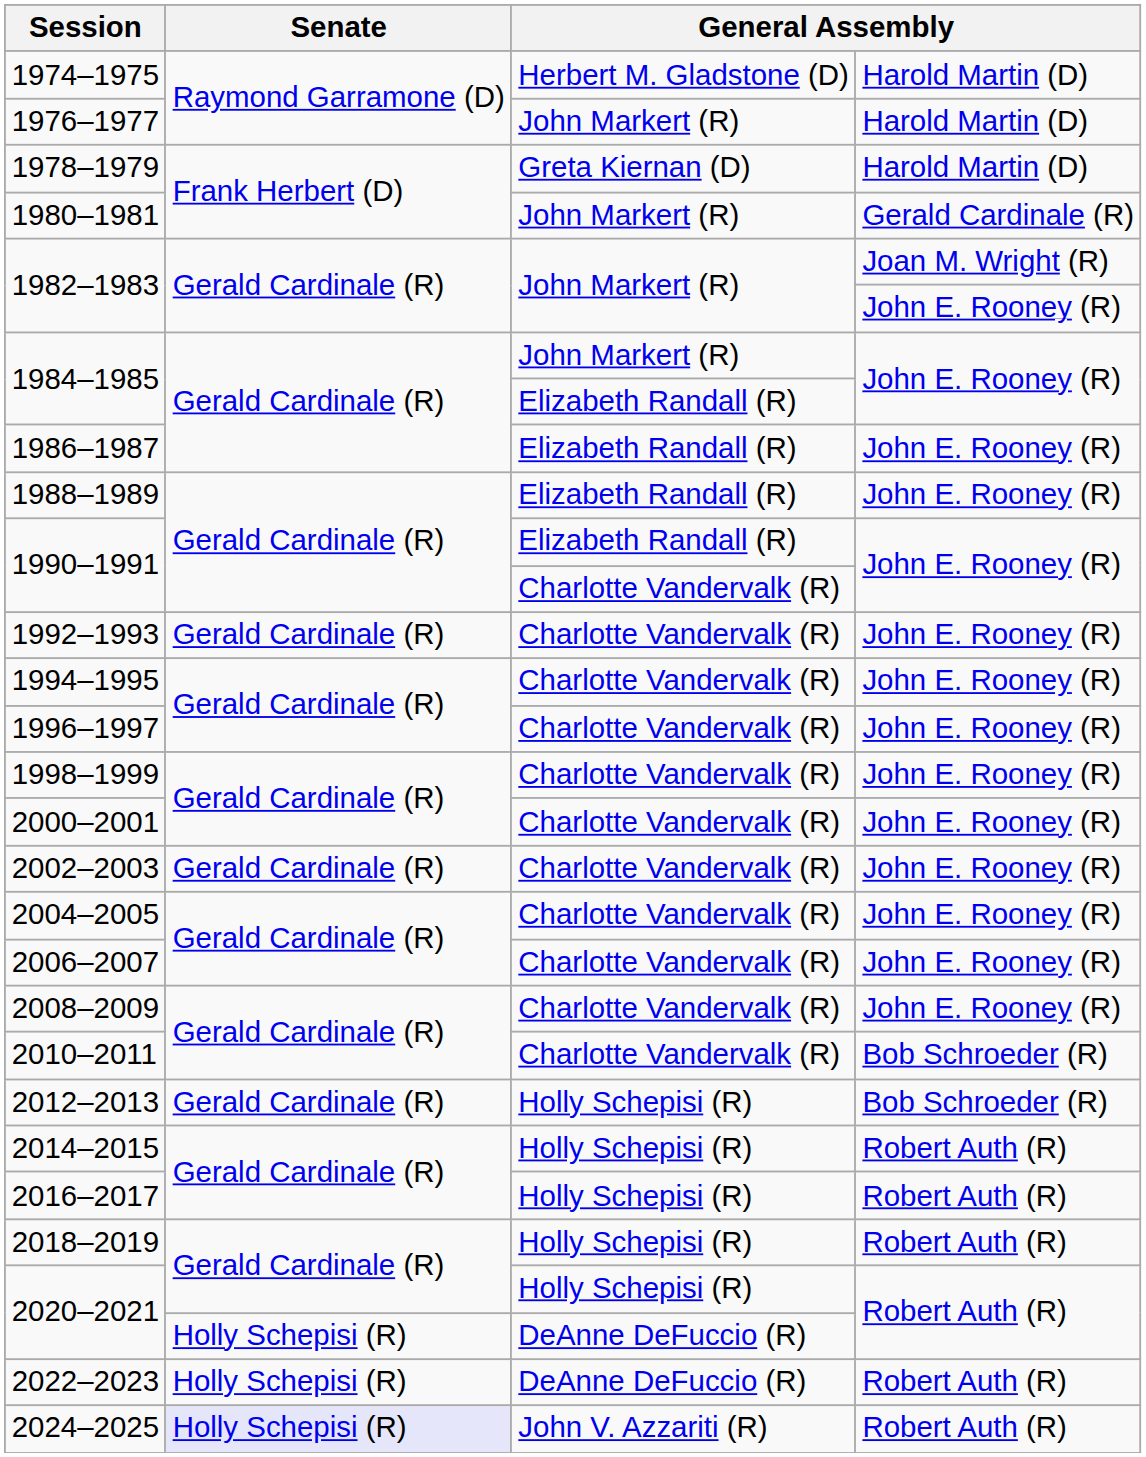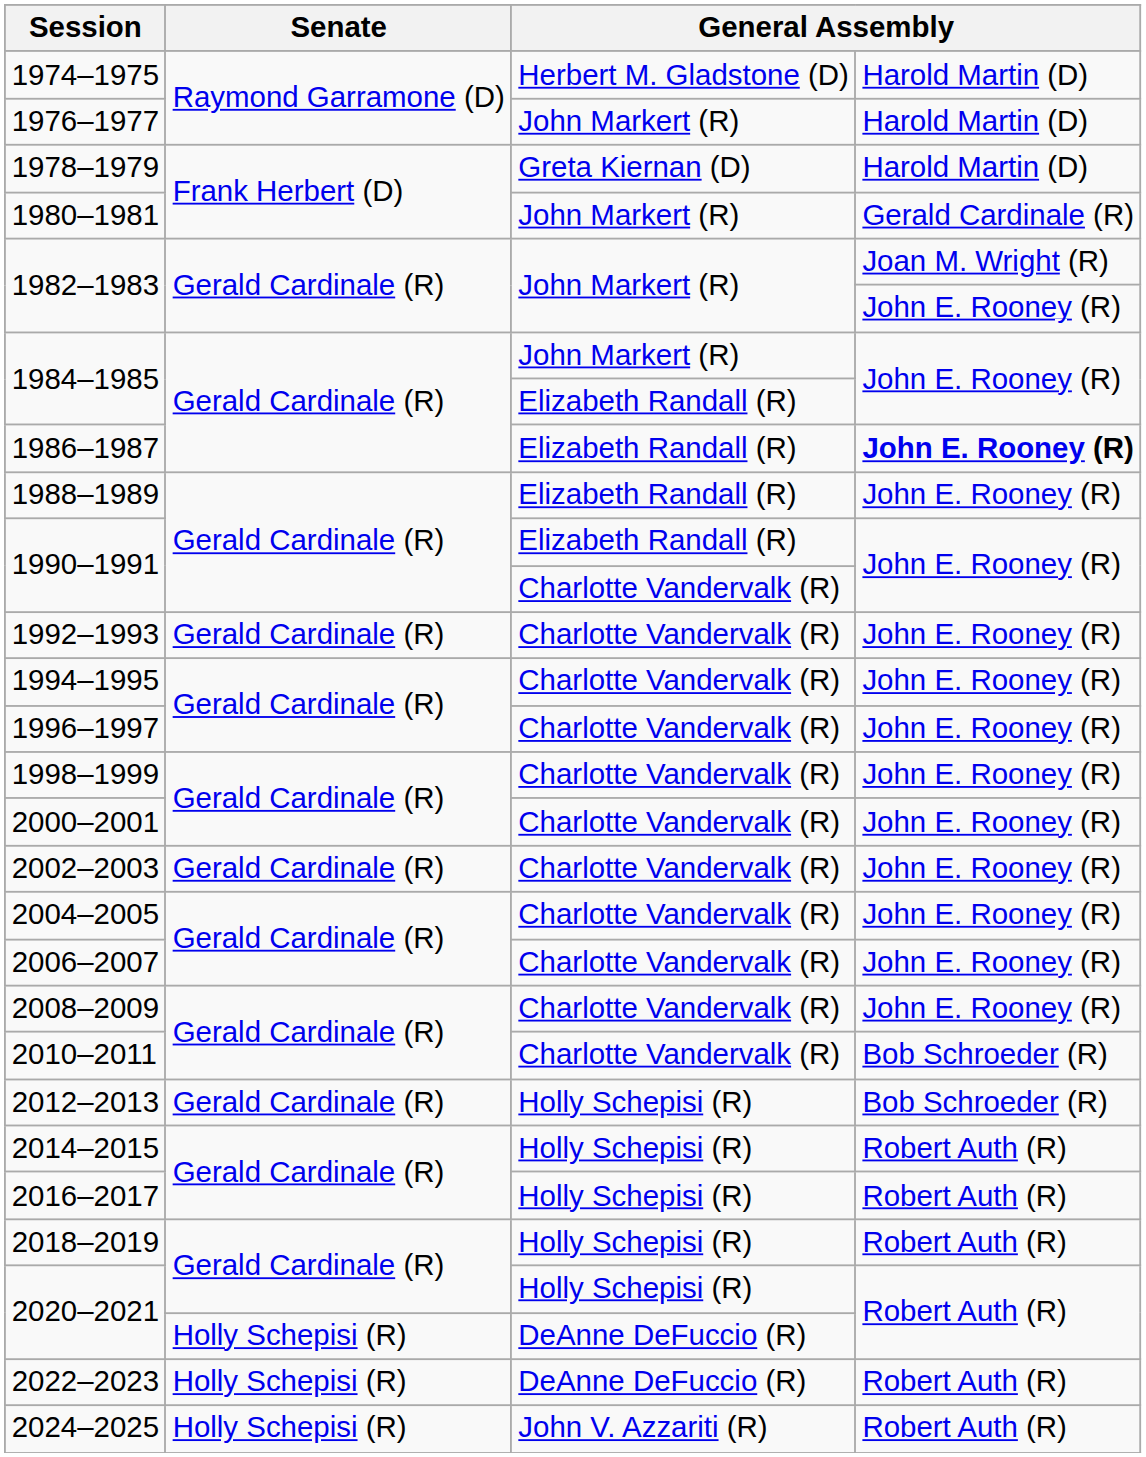(992, 448) normal -> (998, 448) bold
(290, 1428) lavender background -> (290, 1428) no background
